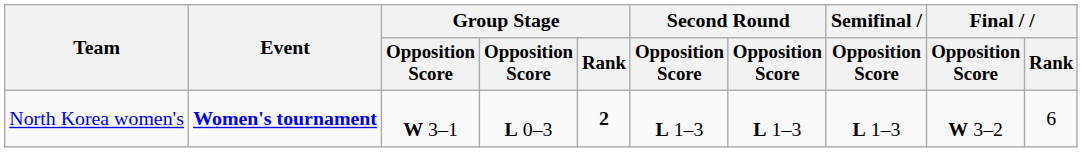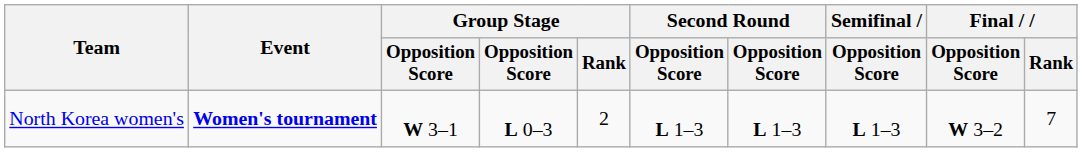(604, 118) bold -> (604, 118) normal
(1051, 118) 6 -> (1051, 118) 7
